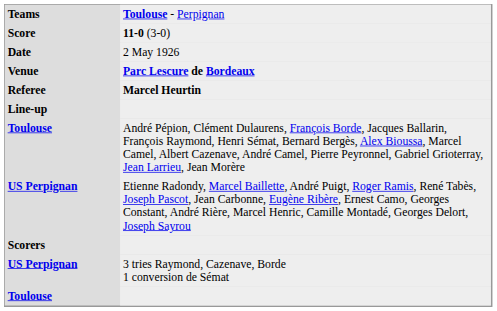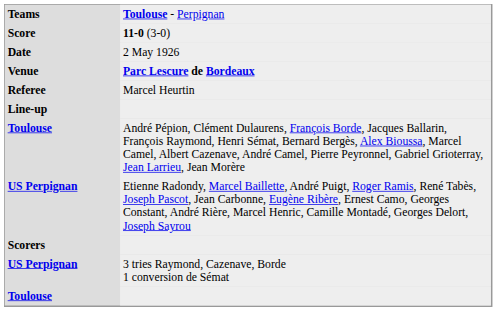(162, 90) bold -> (159, 90) normal
